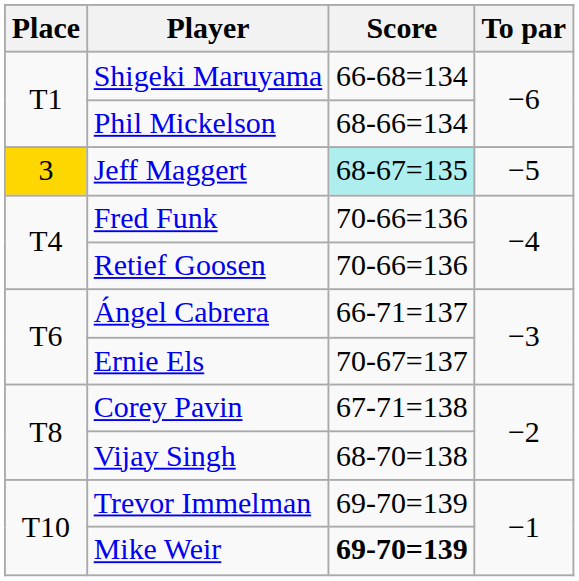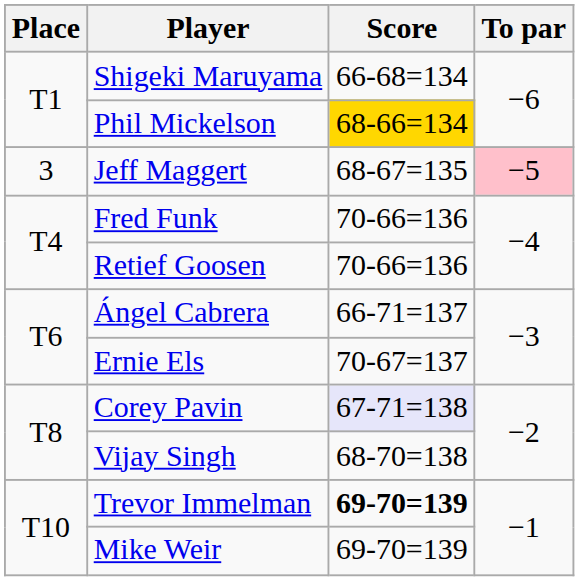(402, 123) no background -> (402, 123) gold background
(46, 170) gold background -> (46, 170) no background
(402, 170) paleturquoise background -> (402, 170) no background
(524, 170) no background -> (524, 170) pink background
(402, 407) no background -> (402, 407) lavender background
(402, 502) normal -> (402, 502) bold
(402, 550) bold -> (402, 550) normal
